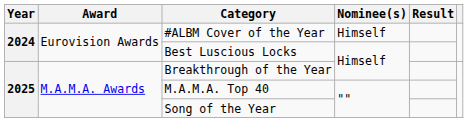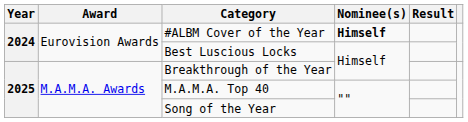(362, 33) normal -> (362, 33) bold
